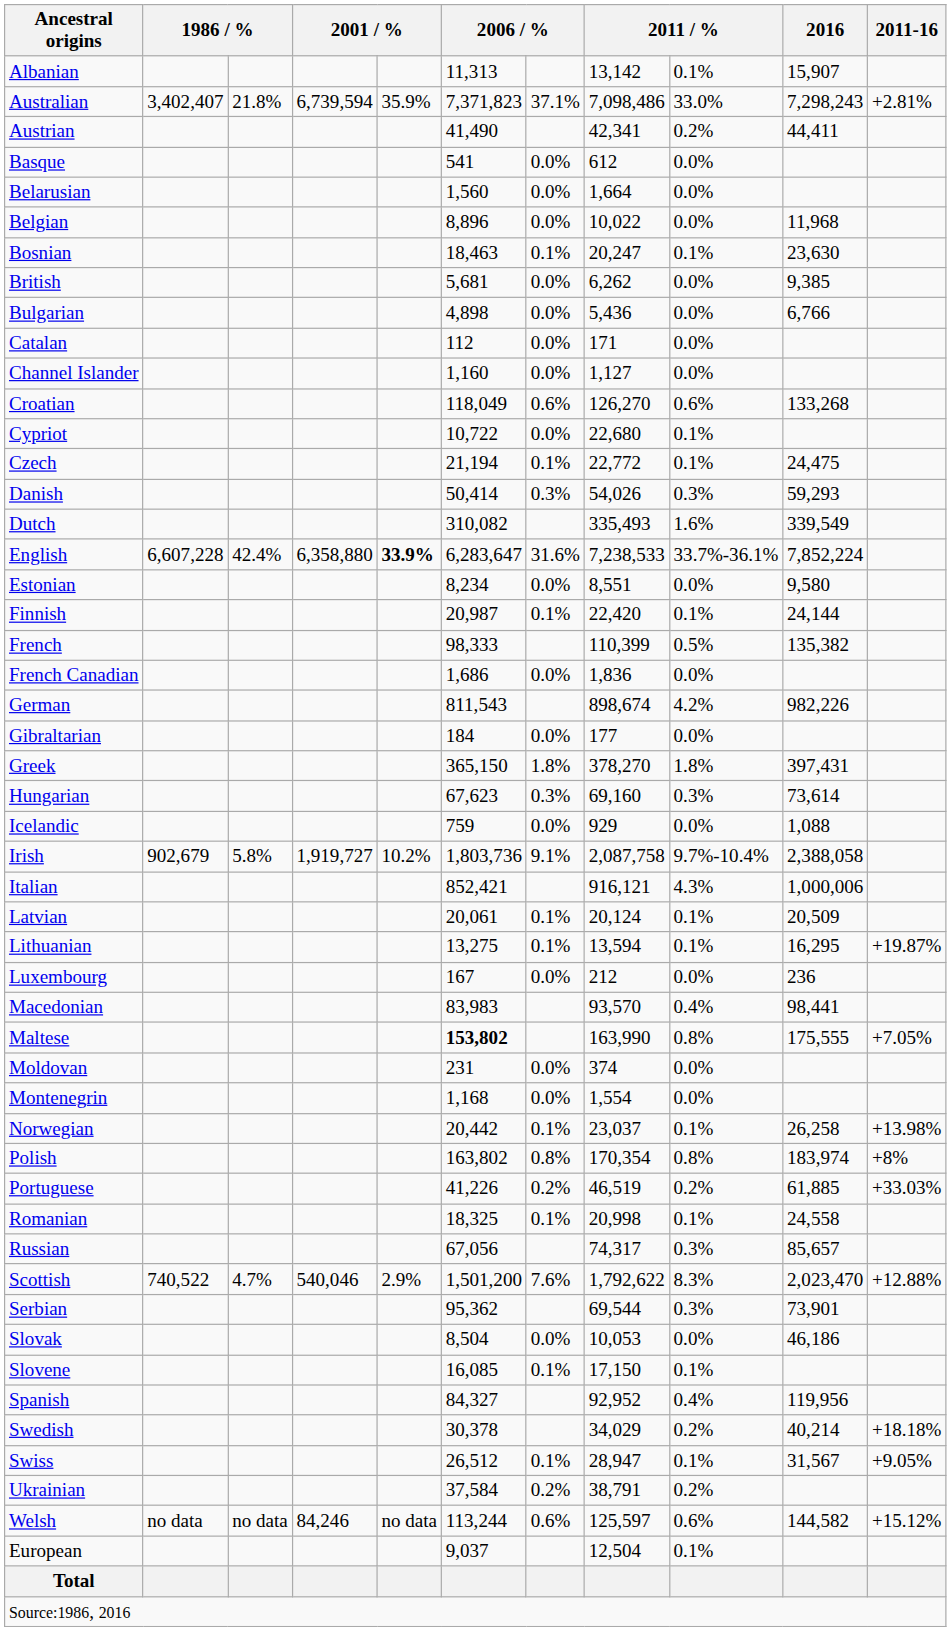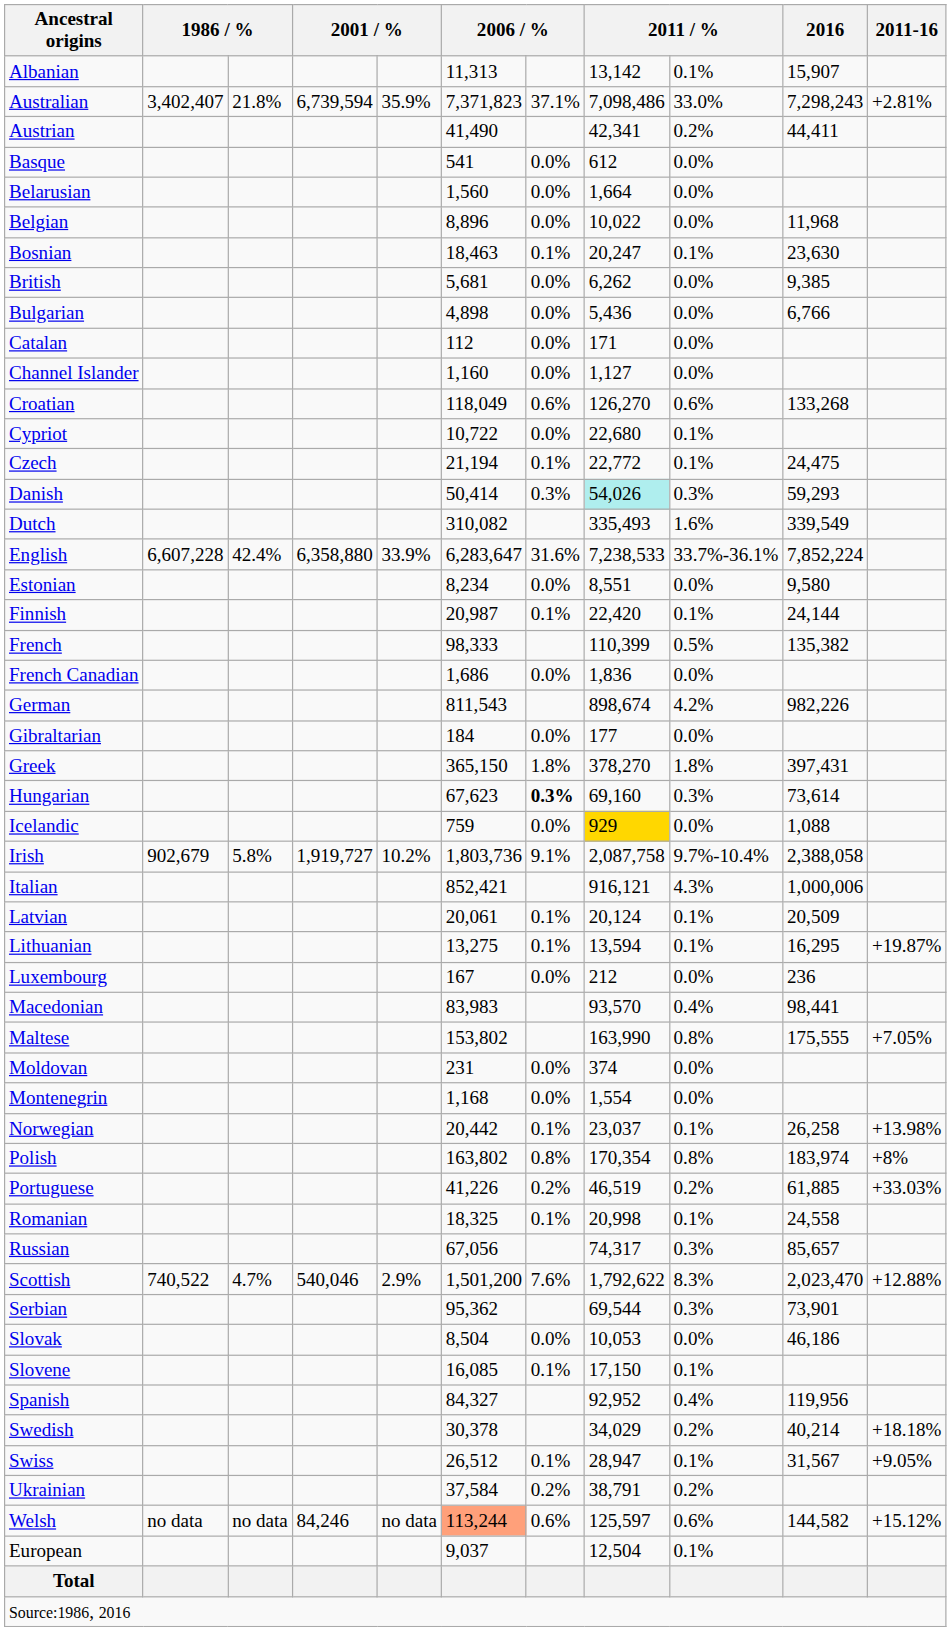(615, 493) no background -> (615, 493) paleturquoise background
(408, 554) bold -> (406, 554) normal
(551, 795) normal -> (552, 795) bold
(603, 826) no background -> (603, 826) gold background
(477, 1037) bold -> (477, 1037) normal
(476, 1520) no background -> (476, 1520) lightsalmon background
